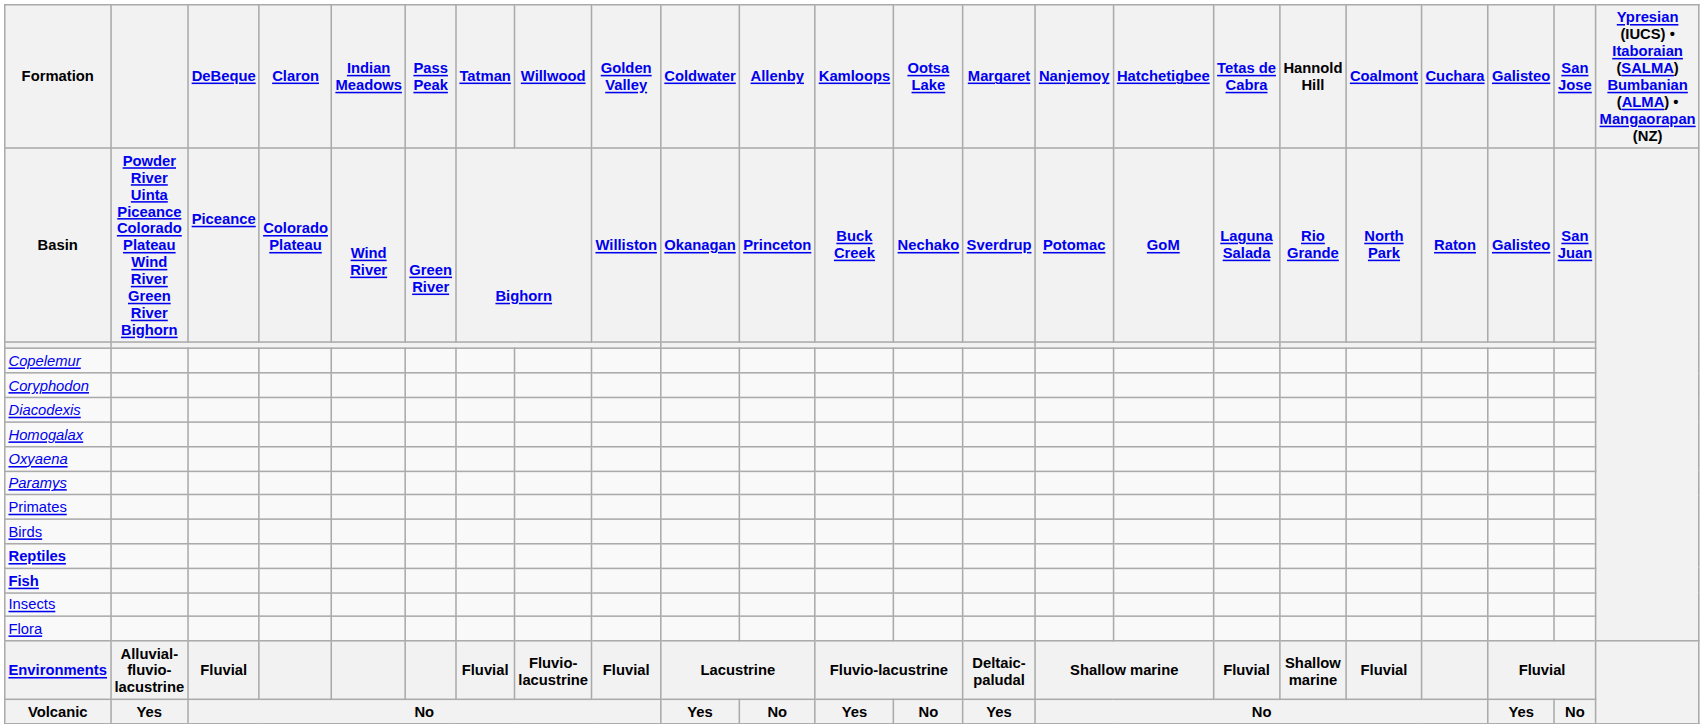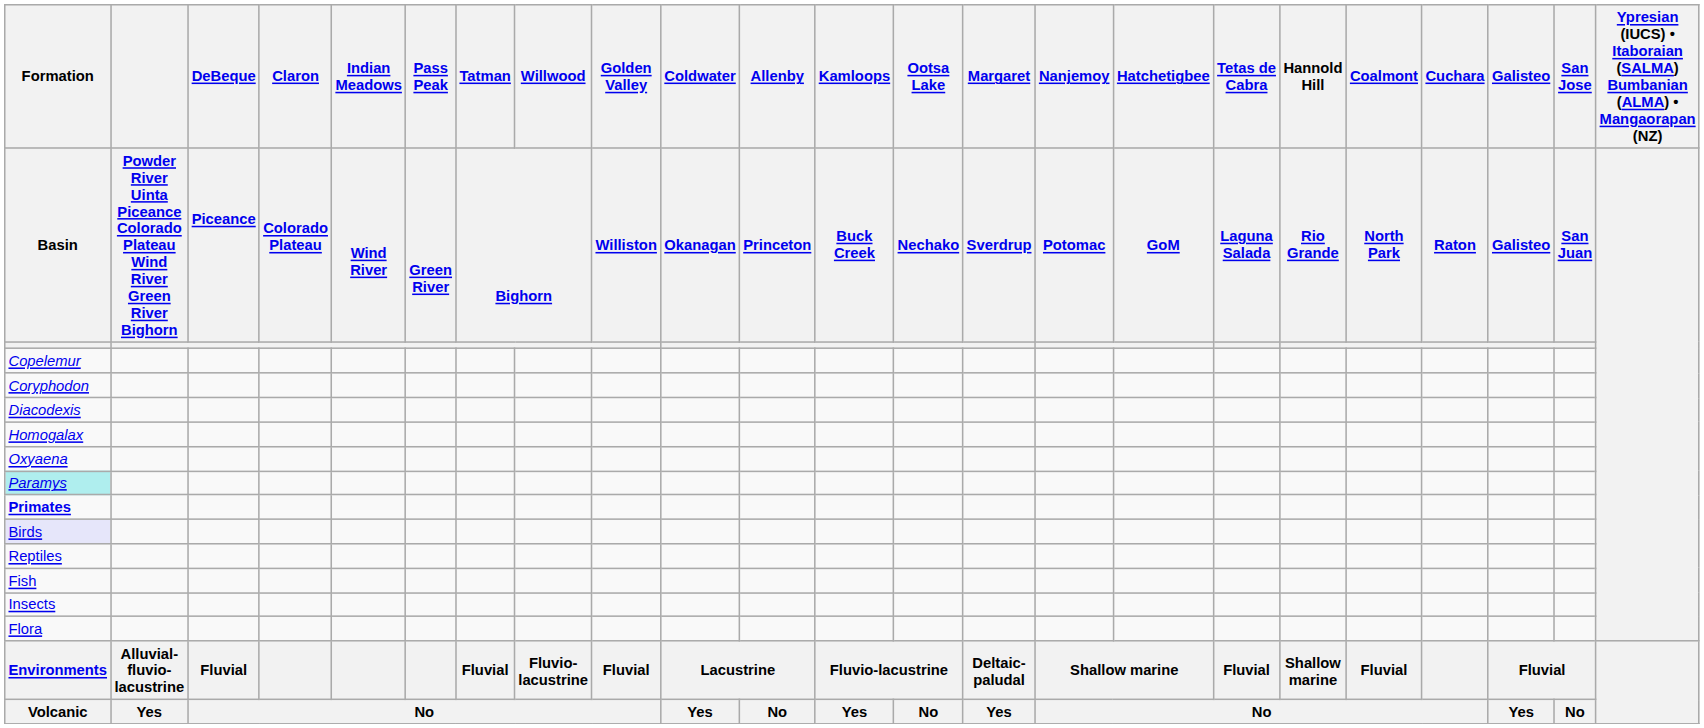(38, 482) no background -> (38, 482) paleturquoise background
(38, 507) normal -> (40, 507) bold
(25, 531) no background -> (25, 531) lavender background
(37, 555) bold -> (35, 555) normal
(24, 580) bold -> (22, 580) normal
